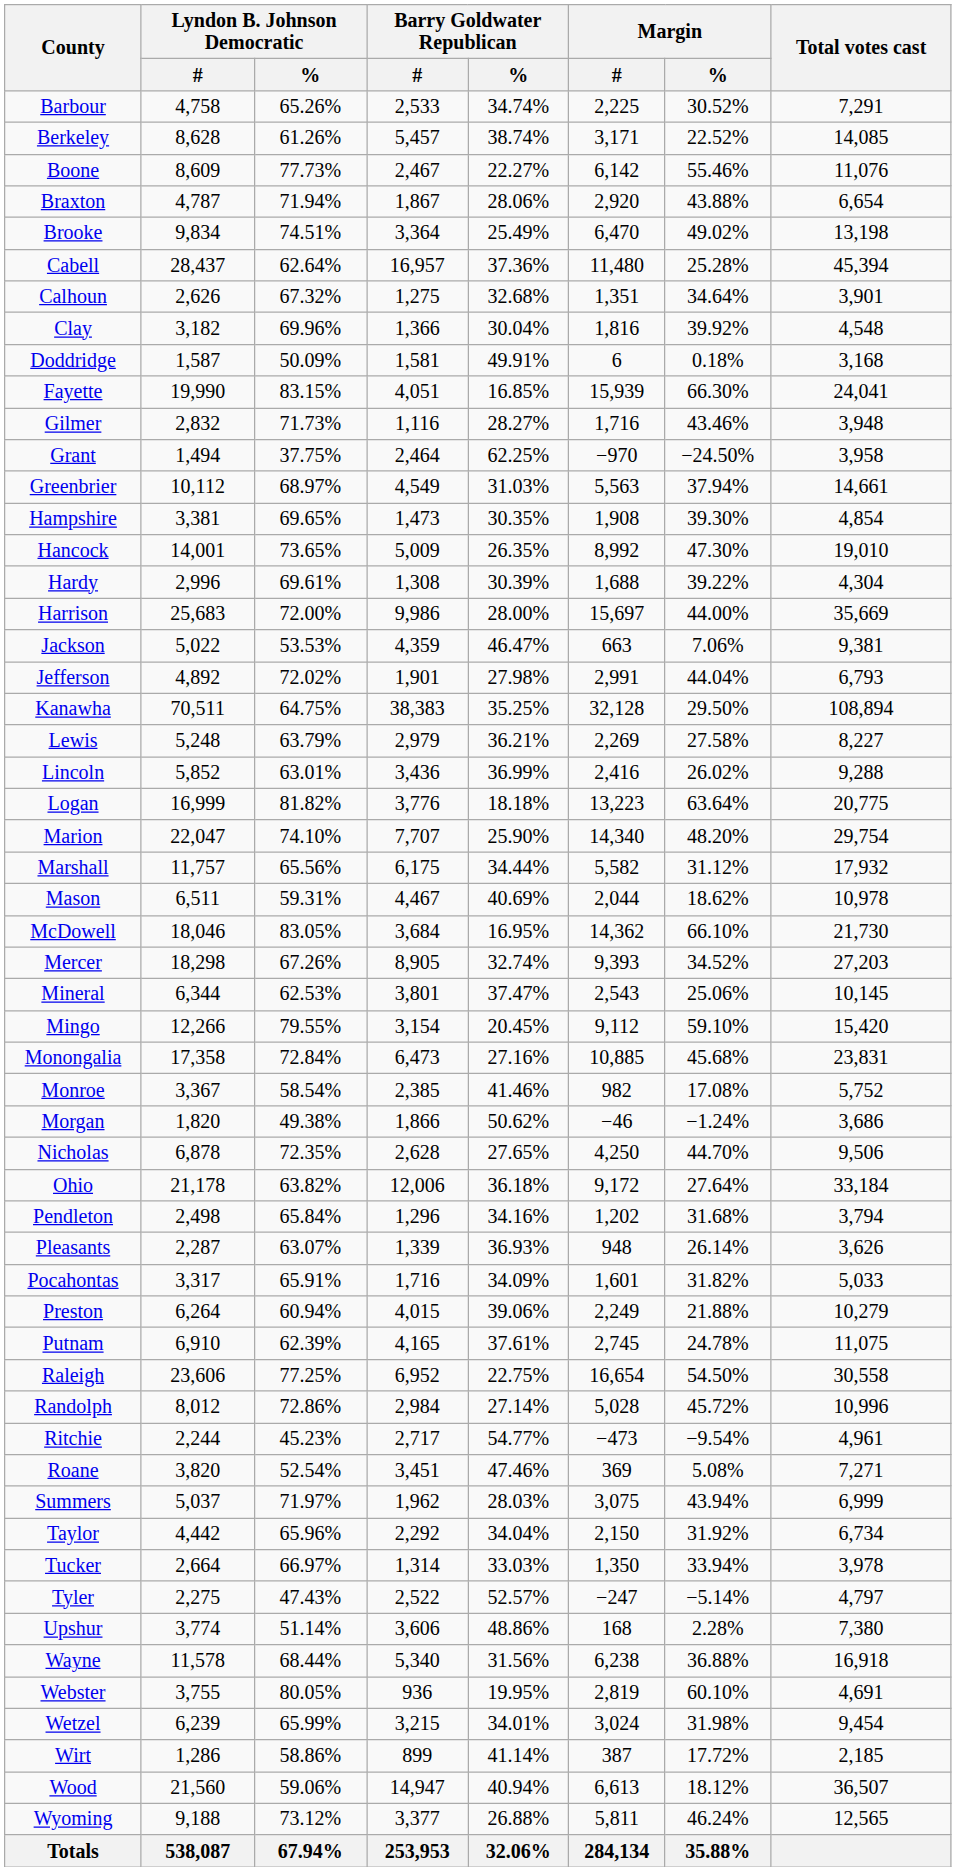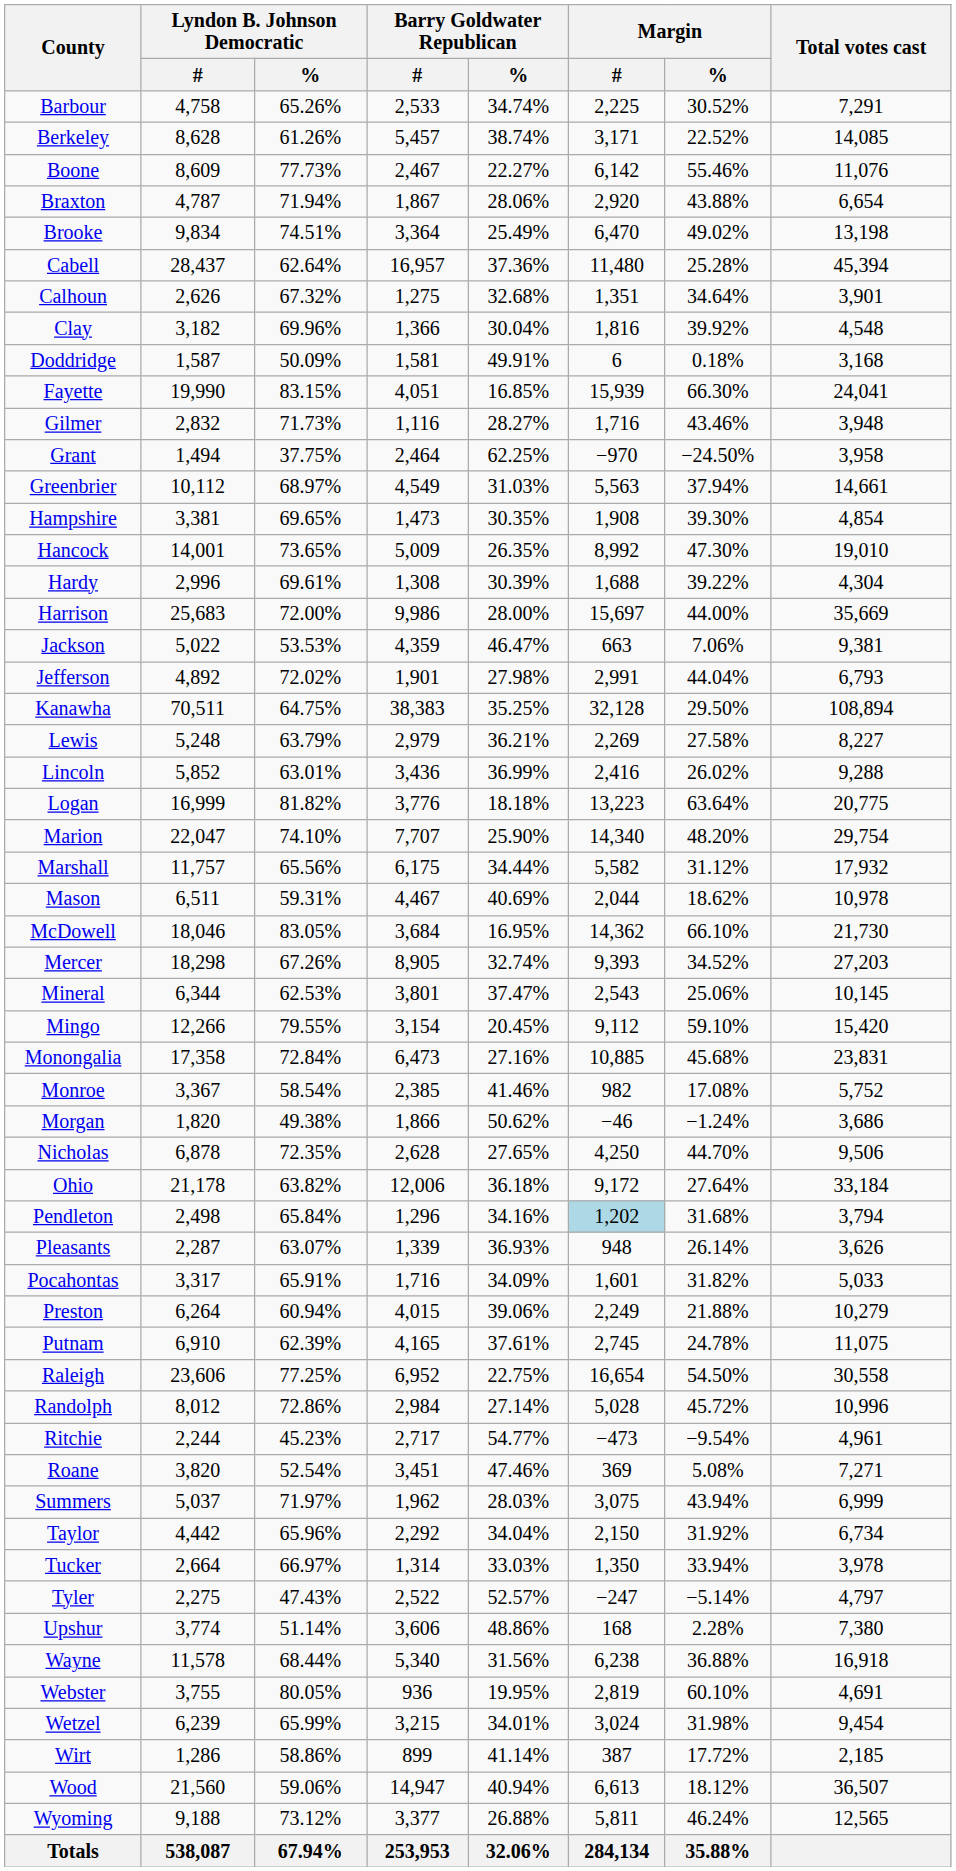(617, 1216) no background -> (617, 1216) lightblue background
